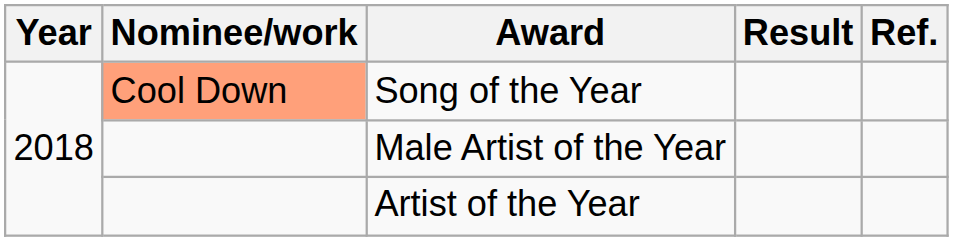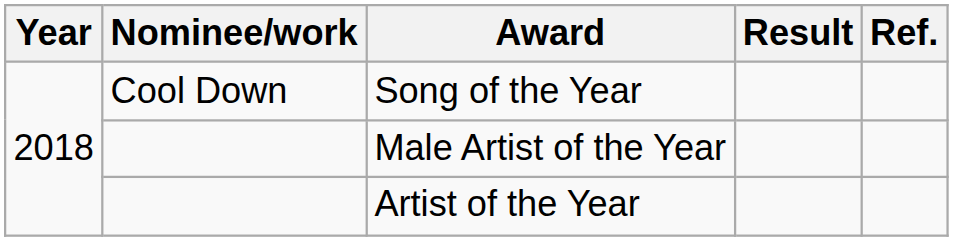(199, 90) lightsalmon background -> (199, 90) no background
